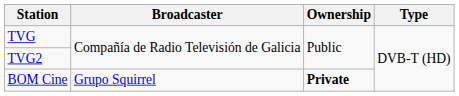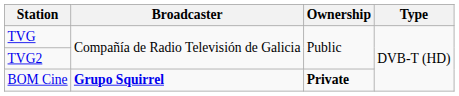(115, 79) normal -> (119, 79) bold
